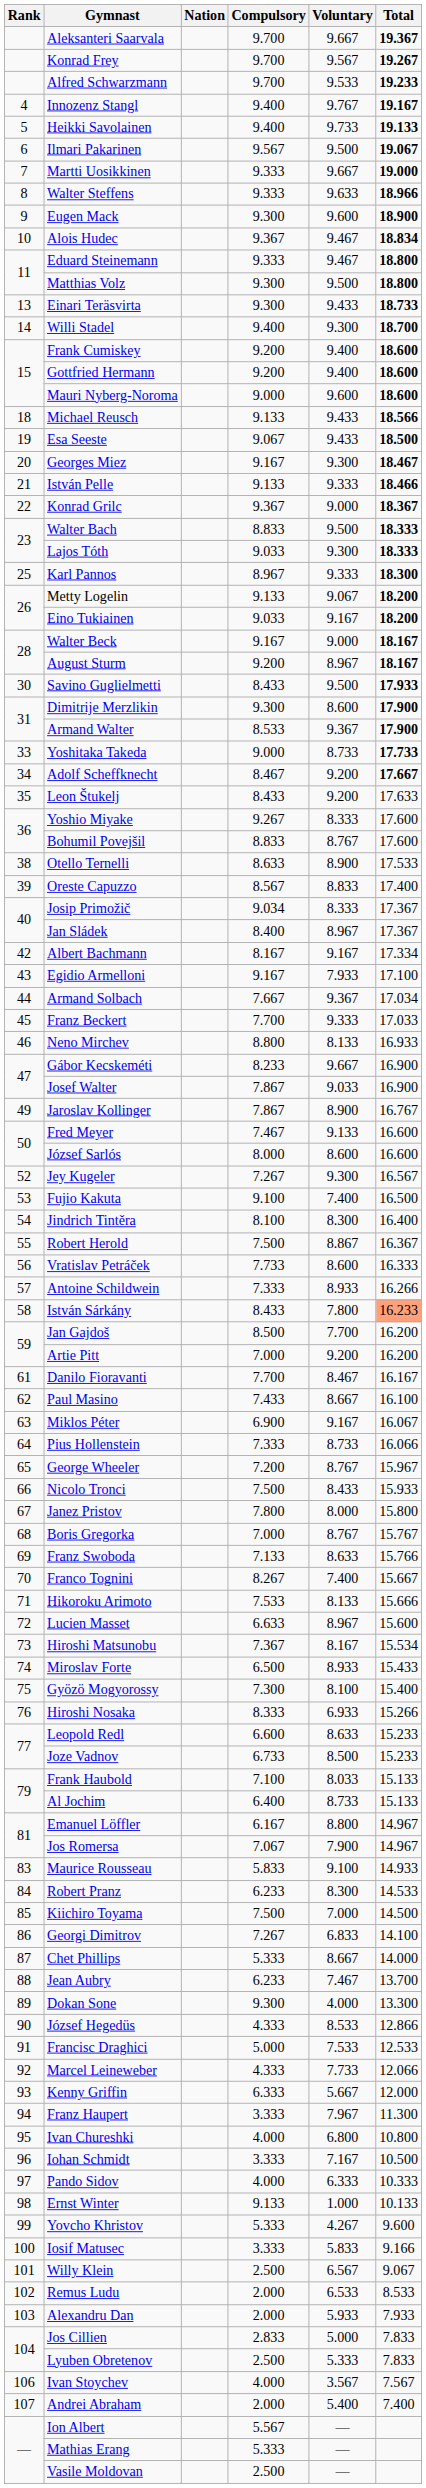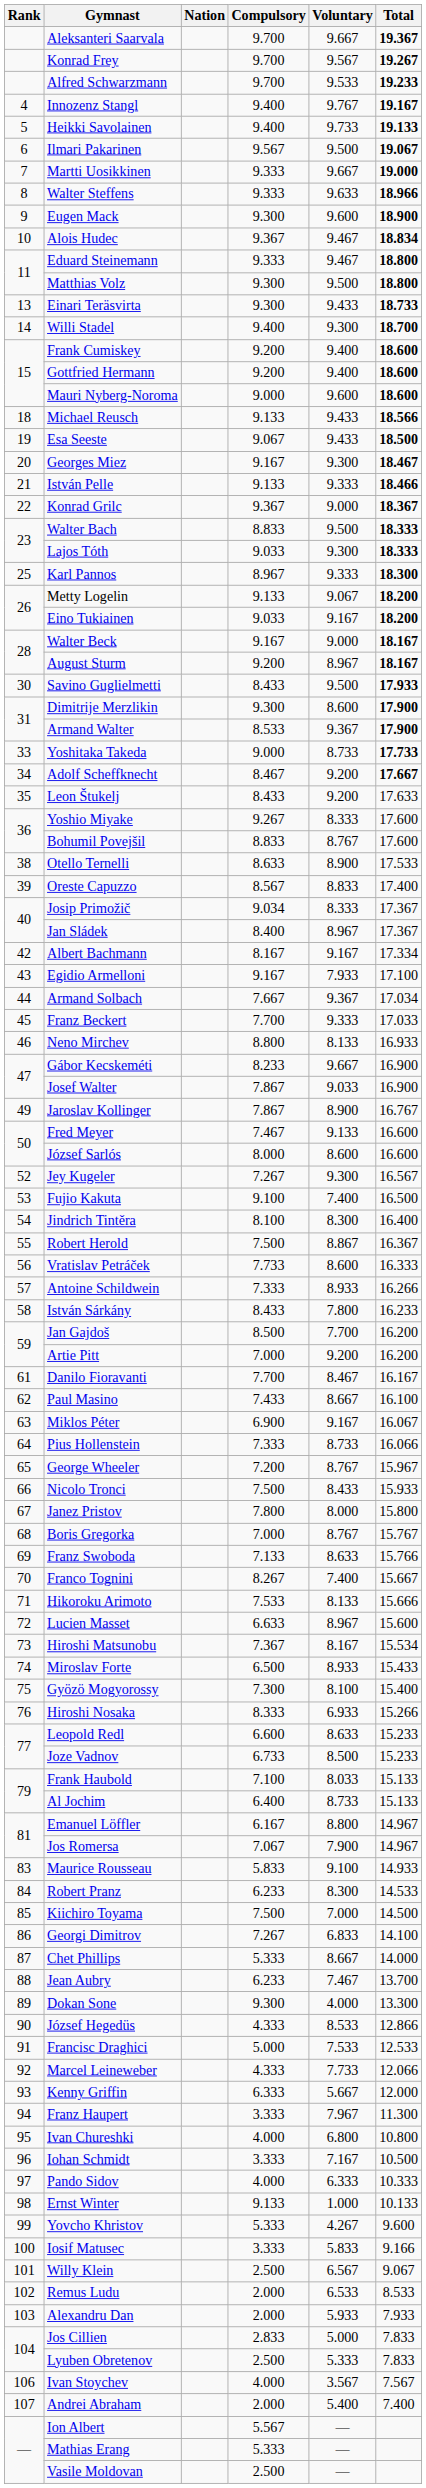(399, 1310) lightsalmon background -> (399, 1310) no background
